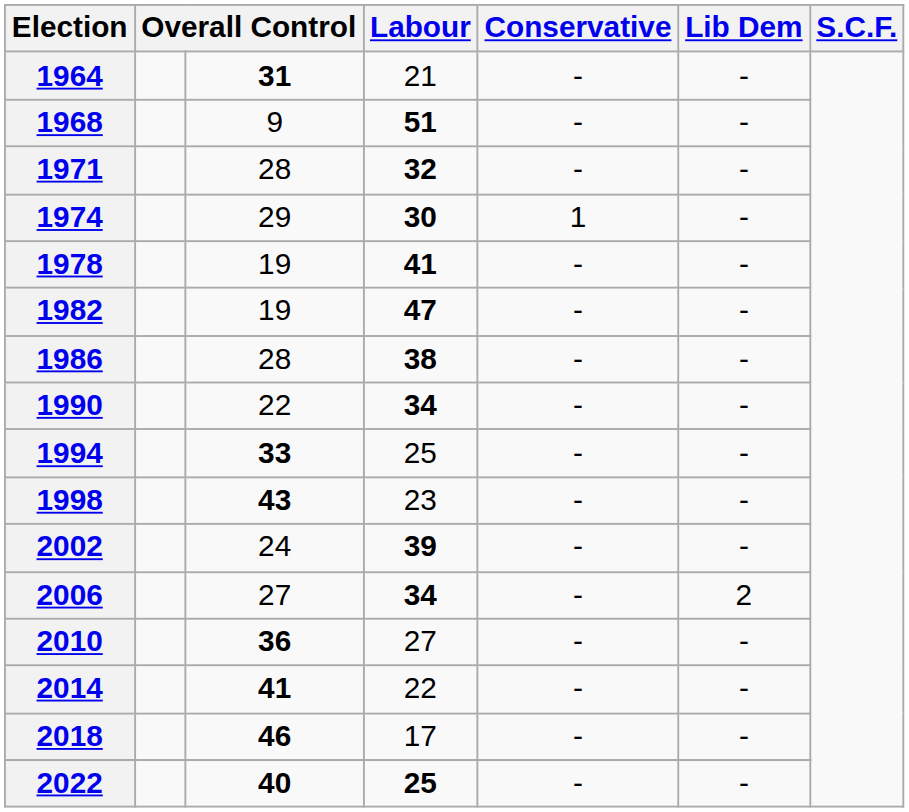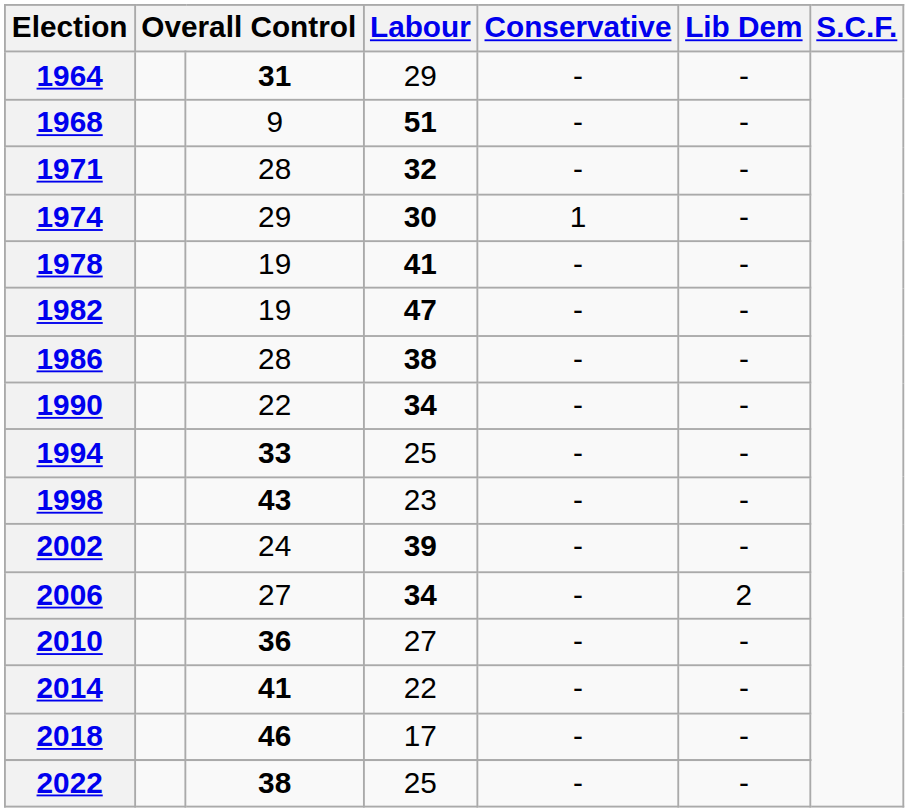(420, 75) 21 -> (420, 75) 29
(275, 783) 40 -> (275, 783) 38
(420, 783) bold -> (420, 783) normal
